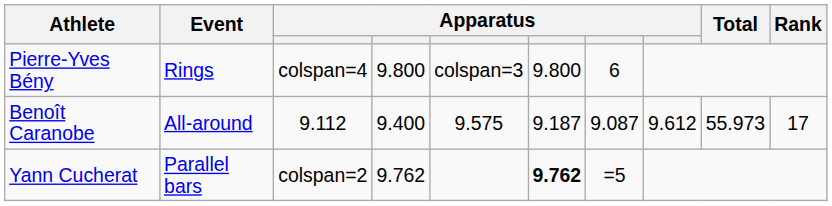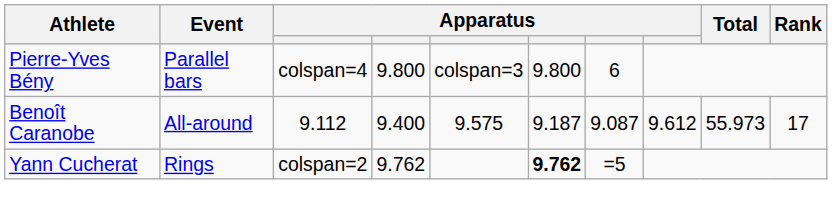(189, 71) Rings -> (196, 71) Parallel bars
(196, 175) Parallel bars -> (189, 164) Rings
